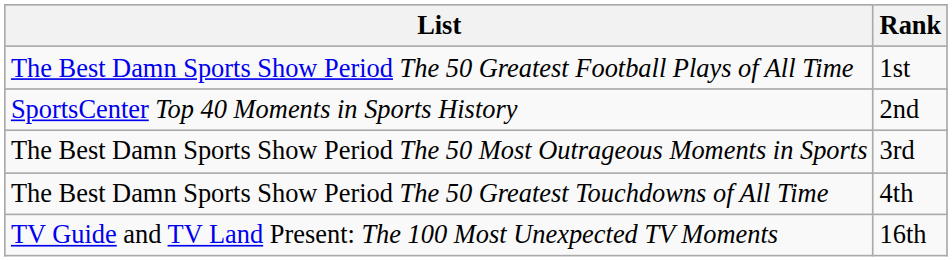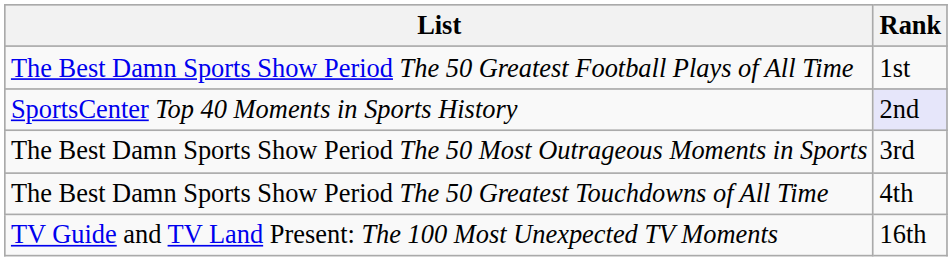(899, 109) no background -> (899, 109) lavender background
